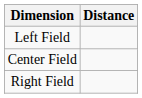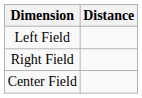rows swapped: (42, 59) <-> (42, 81)
